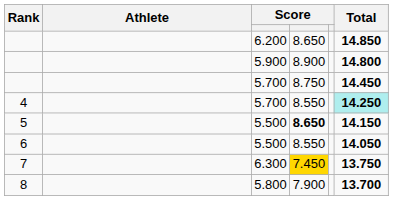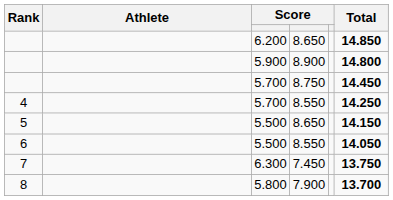(361, 102) paleturquoise background -> (361, 102) no background
(309, 123) bold -> (309, 123) normal
(309, 164) gold background -> (309, 164) no background
